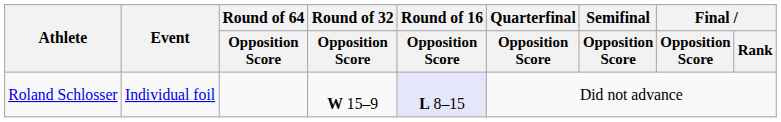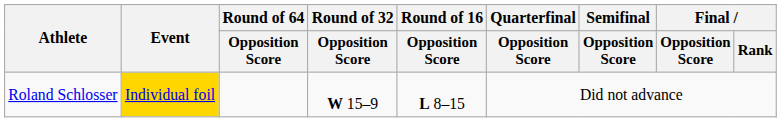(170, 94) no background -> (170, 94) gold background
(442, 104) lavender background -> (442, 104) no background
